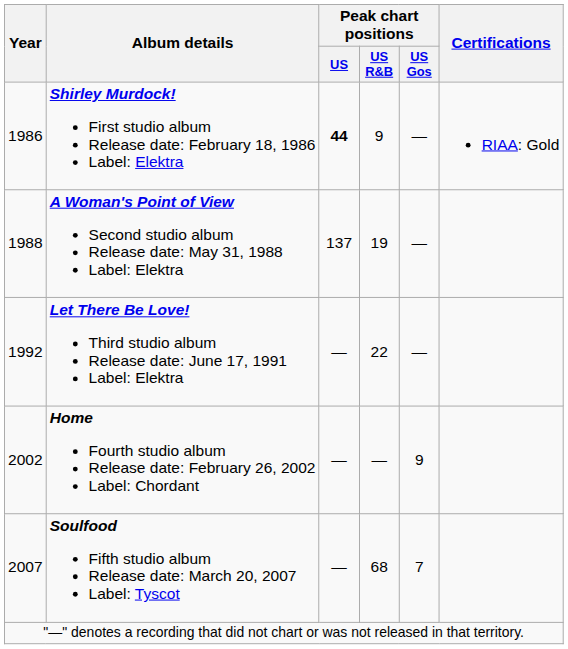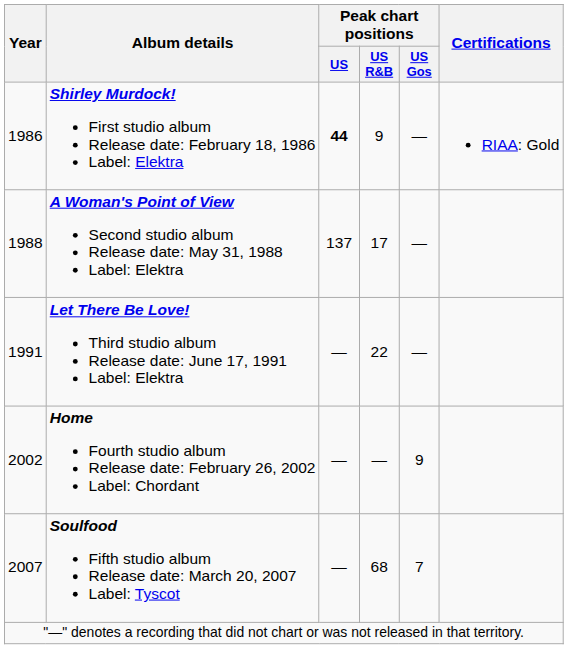(379, 243) 19 -> (379, 243) 17
(25, 351) 1992 -> (25, 351) 1991
